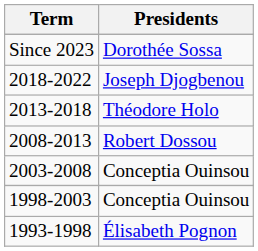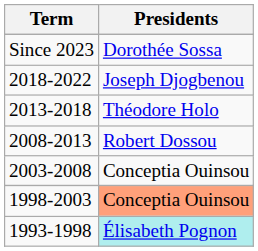(176, 200) no background -> (176, 200) lightsalmon background
(170, 230) no background -> (170, 230) paleturquoise background
